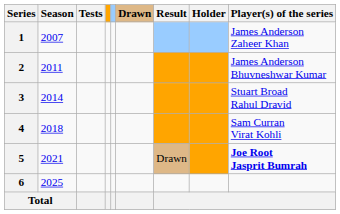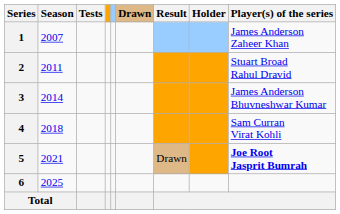(279, 67) James Anderson Bhuvneshwar Kumar -> (261, 67) Stuart Broad Rahul Dravid
(261, 98) Stuart Broad Rahul Dravid -> (279, 98) James Anderson Bhuvneshwar Kumar
